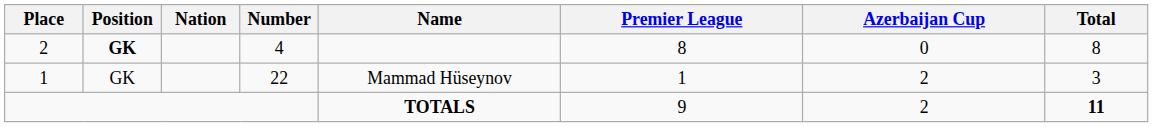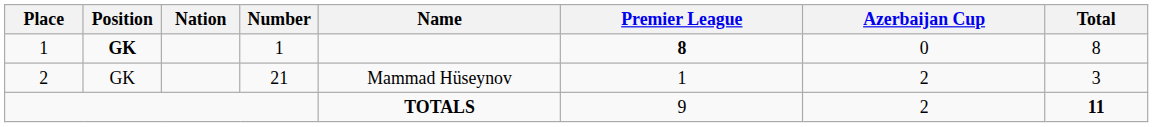(44, 48) 2 -> (44, 48) 1
(279, 48) 4 -> (279, 48) 1
(682, 48) normal -> (682, 48) bold
(44, 77) 1 -> (44, 77) 2
(279, 77) 22 -> (279, 77) 21
